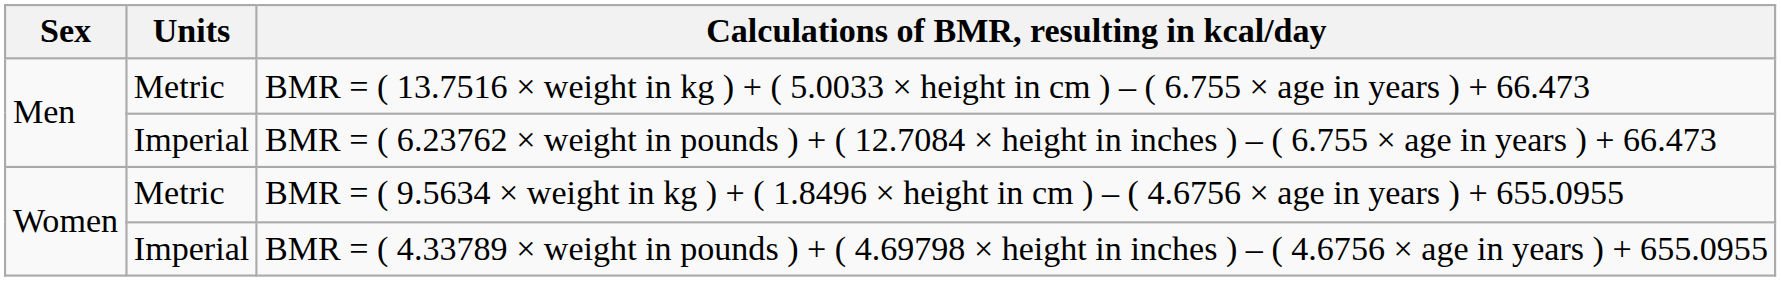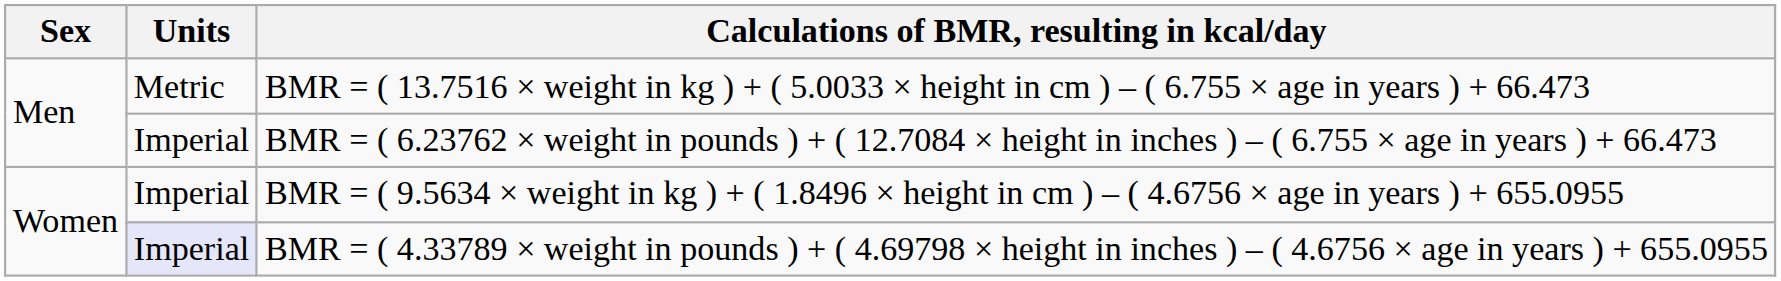(179, 193) Metric -> (192, 193) Imperial
(192, 247) no background -> (192, 247) lavender background
